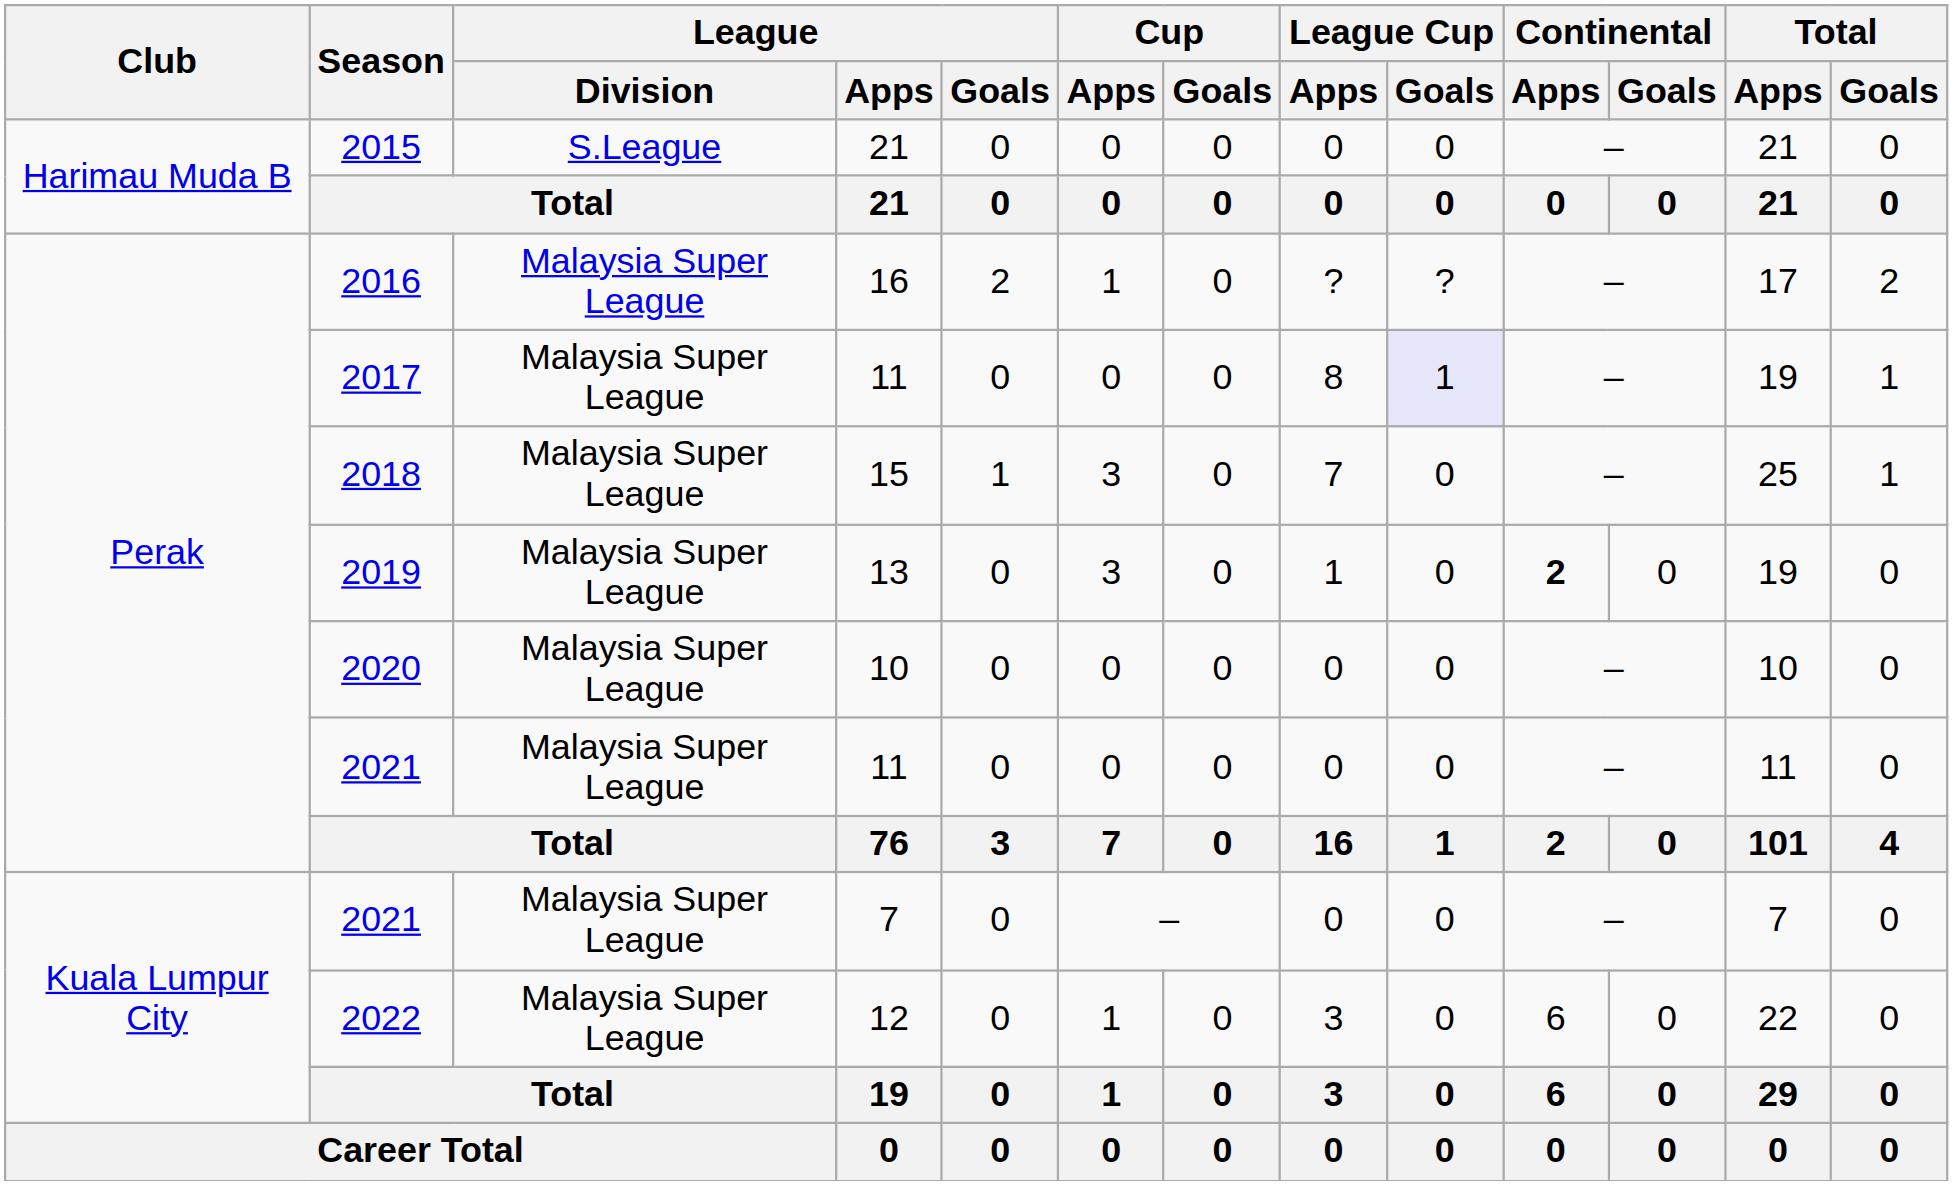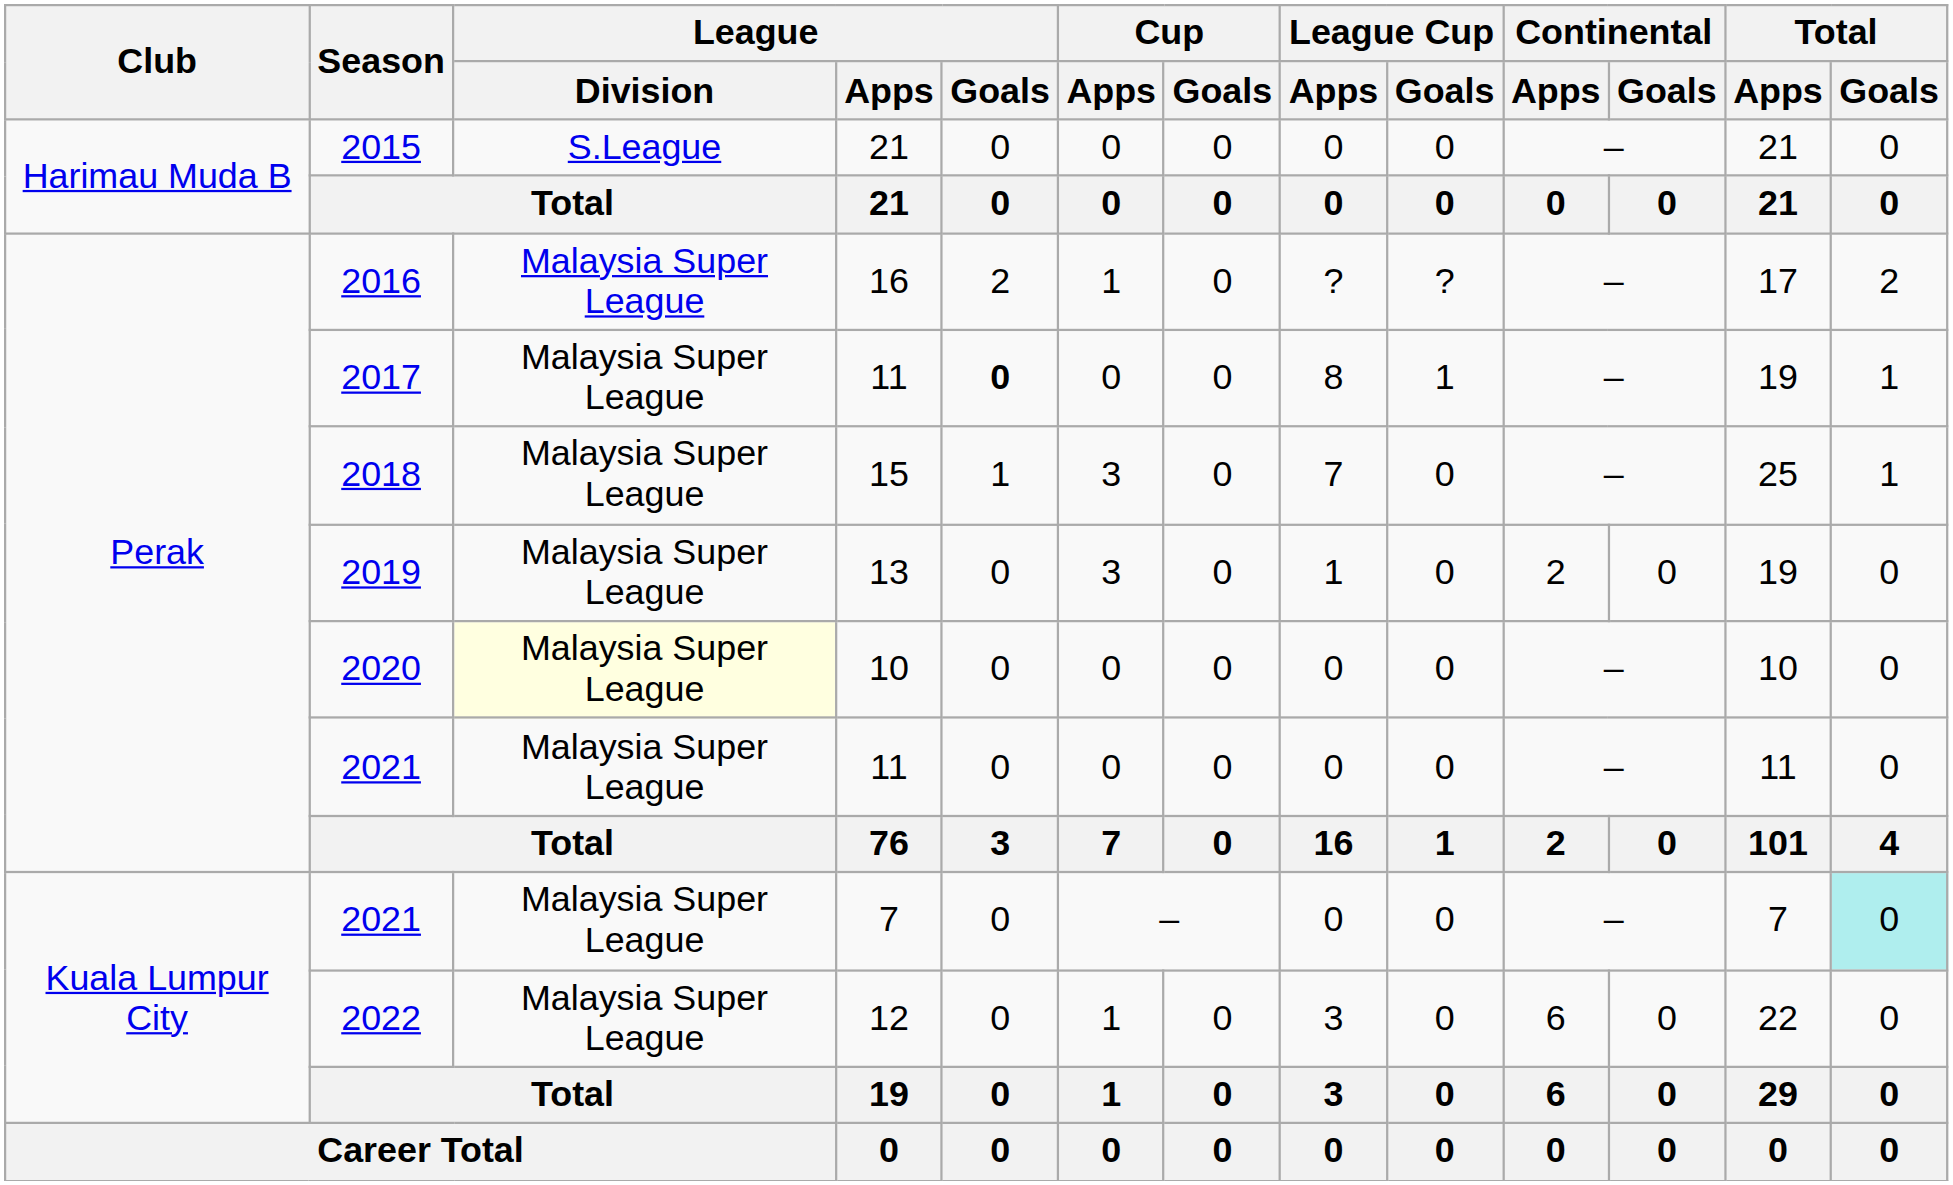(1000, 377) normal -> (1000, 377) bold
(1445, 377) lavender background -> (1445, 377) no background
(1556, 571) bold -> (1556, 571) normal
(644, 669) no background -> (644, 669) lightyellow background
(1889, 920) no background -> (1889, 920) paleturquoise background
